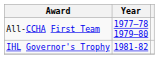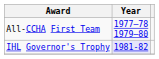(131, 47) no background -> (131, 47) lavender background
